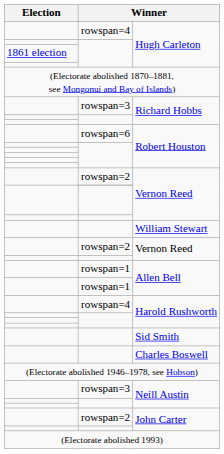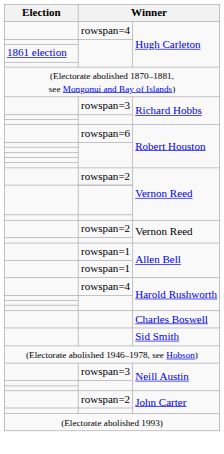- row: (106, 229)
rows swapped: (106, 354) <-> (106, 337)
